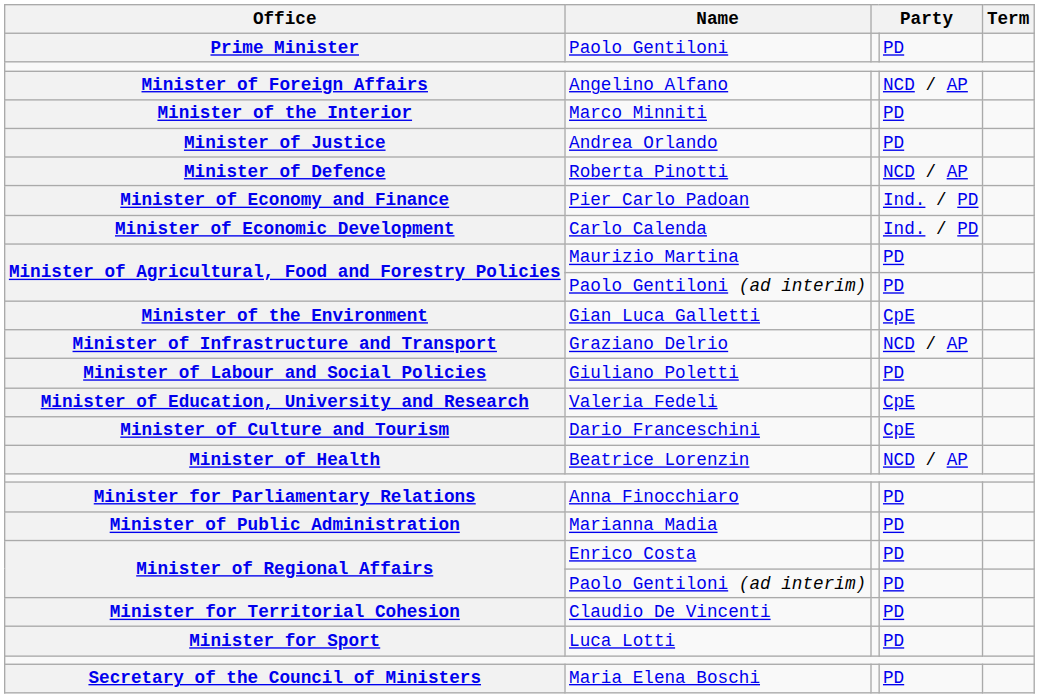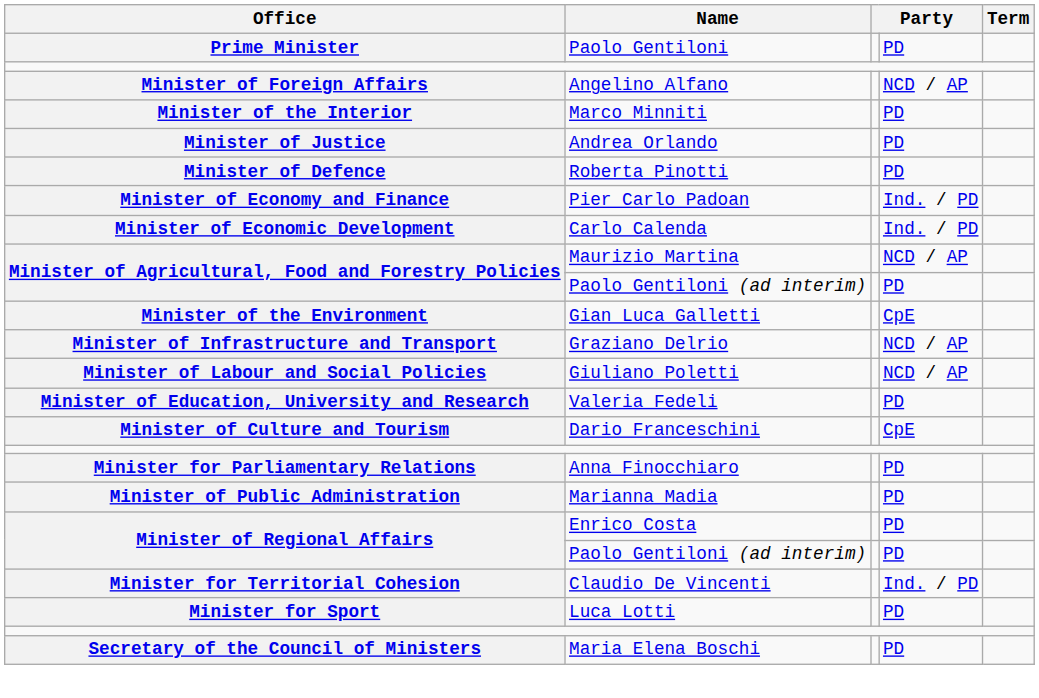(925, 172) NCD / AP -> (894, 172) PD
(894, 258) PD -> (925, 258) NCD / AP
(894, 373) PD -> (925, 373) NCD / AP
(899, 402) CpE -> (894, 402) PD
- row: (285, 460)
(894, 612) PD -> (931, 583) Ind. / PD
